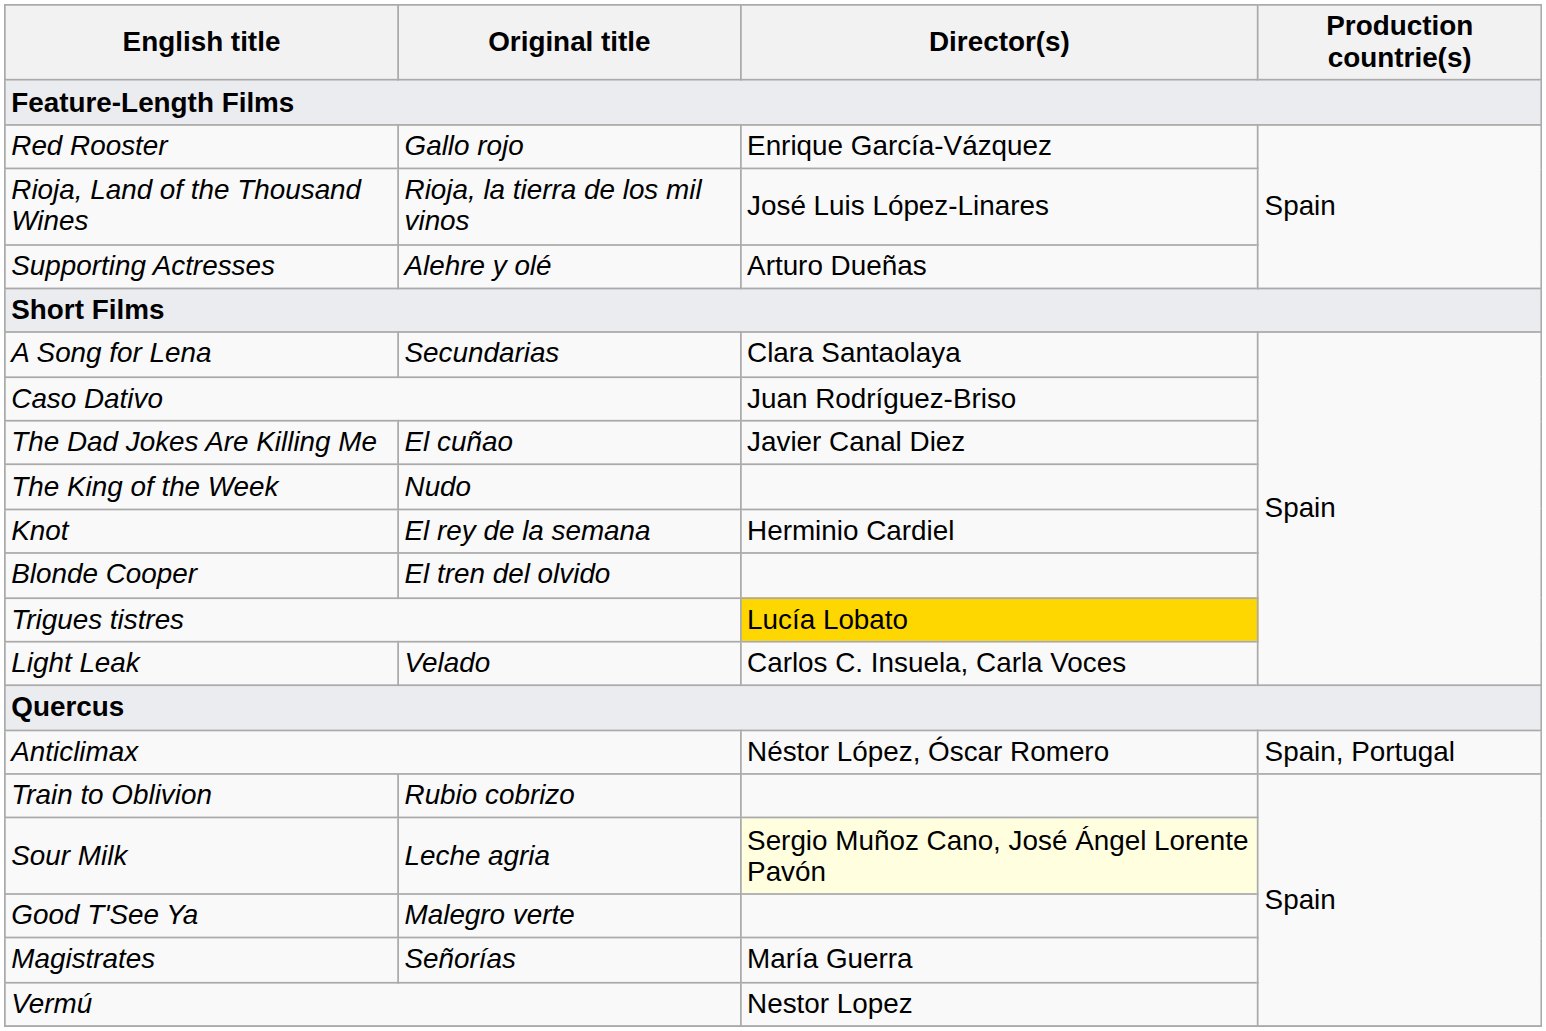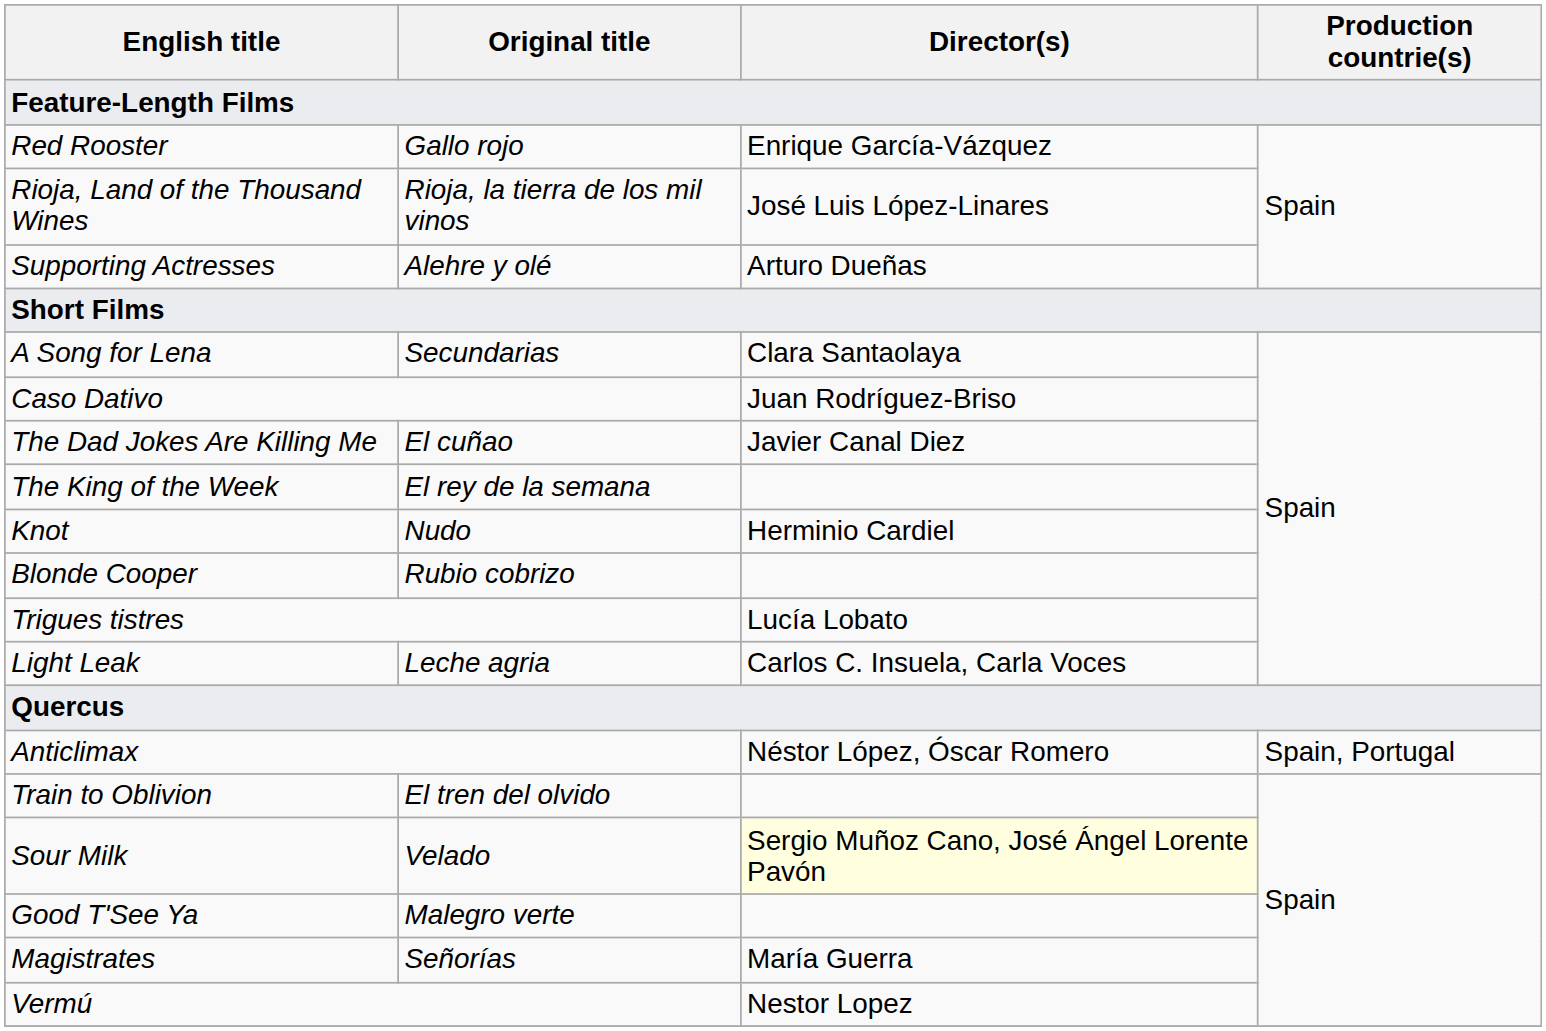(438, 486) Nudo -> (528, 486) El rey de la semana
(528, 530) El rey de la semana -> (438, 530) Nudo
(507, 574) El tren del olvido -> (490, 574) Rubio cobrizo
(828, 619) gold background -> (828, 619) no background
(447, 663) Velado -> (477, 663) Leche agria
(490, 795) Rubio cobrizo -> (507, 795) El tren del olvido
(477, 855) Leche agria -> (447, 855) Velado
